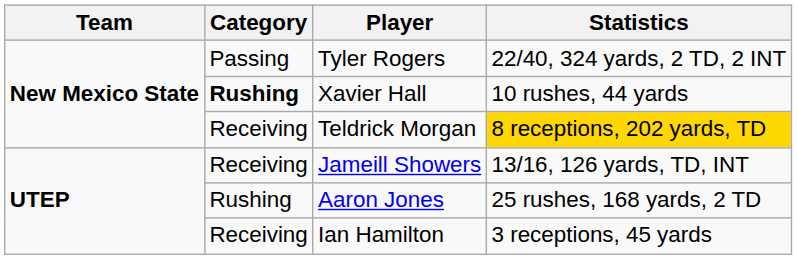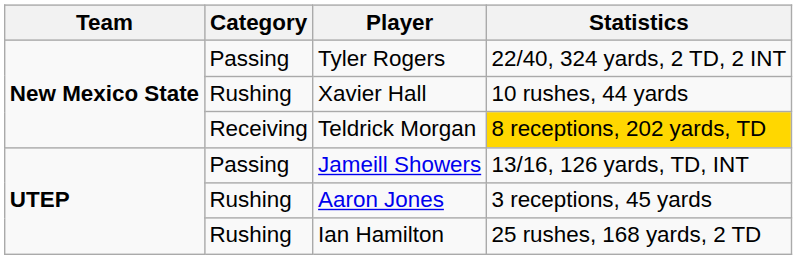(254, 93) bold -> (250, 93) normal
(259, 164) Receiving -> (249, 164) Passing
(626, 200) 25 rushes, 168 yards, 2 TD -> (602, 200) 3 receptions, 45 yards
(259, 235) Receiving -> (250, 235) Rushing
(602, 235) 3 receptions, 45 yards -> (626, 235) 25 rushes, 168 yards, 2 TD
